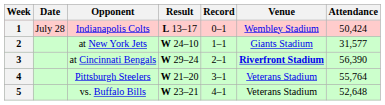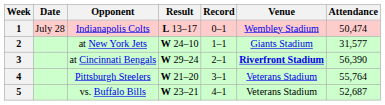(353, 28) 50,424 -> (353, 28) 50,474
(353, 92) 52,648 -> (353, 92) 52,687
